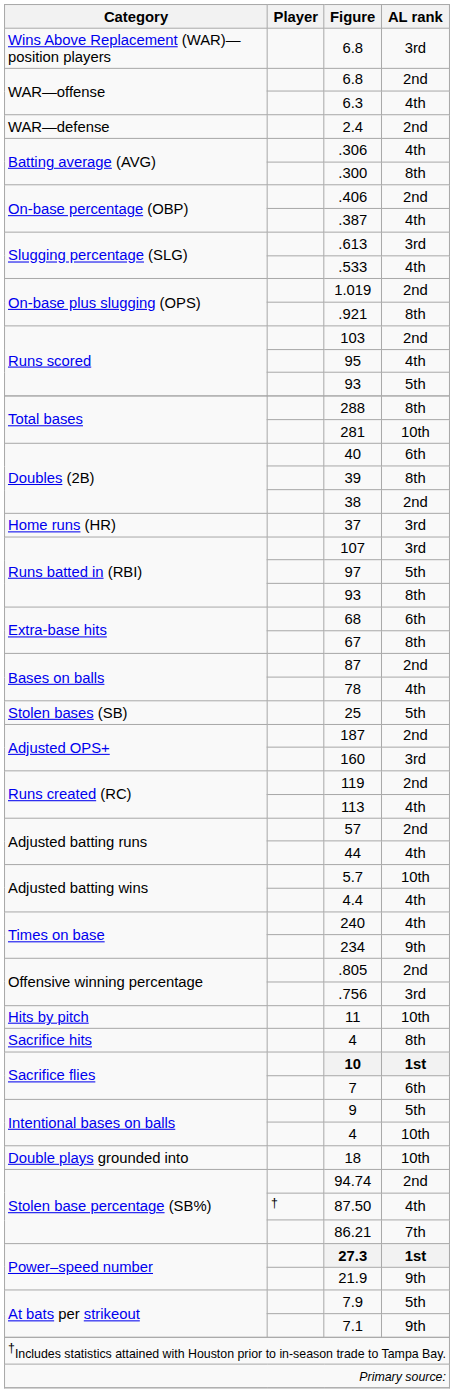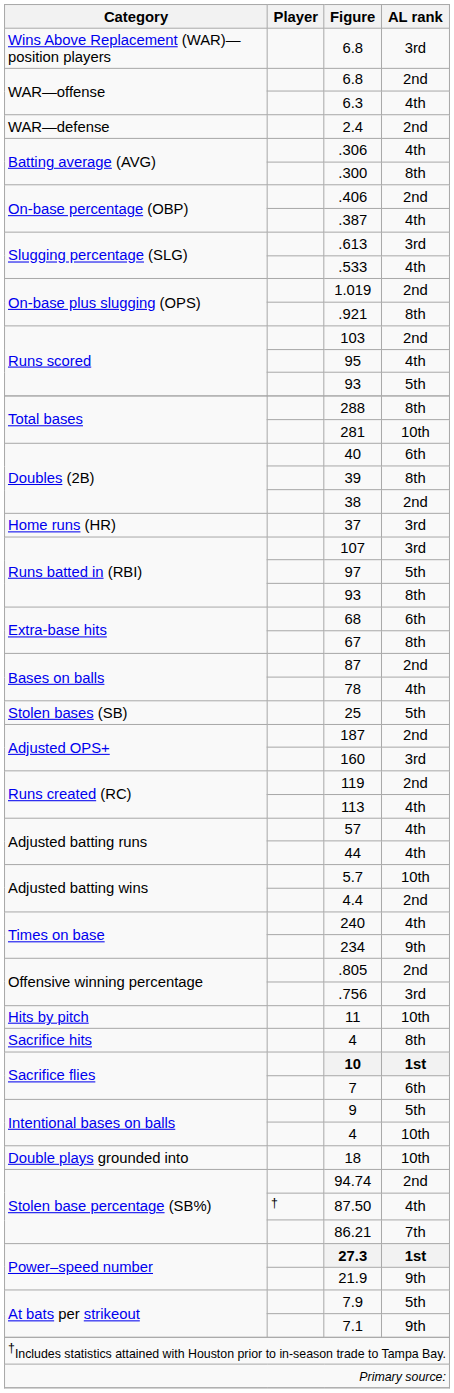(415, 830) 2nd -> (415, 830) 4th
(415, 900) 4th -> (415, 900) 2nd
